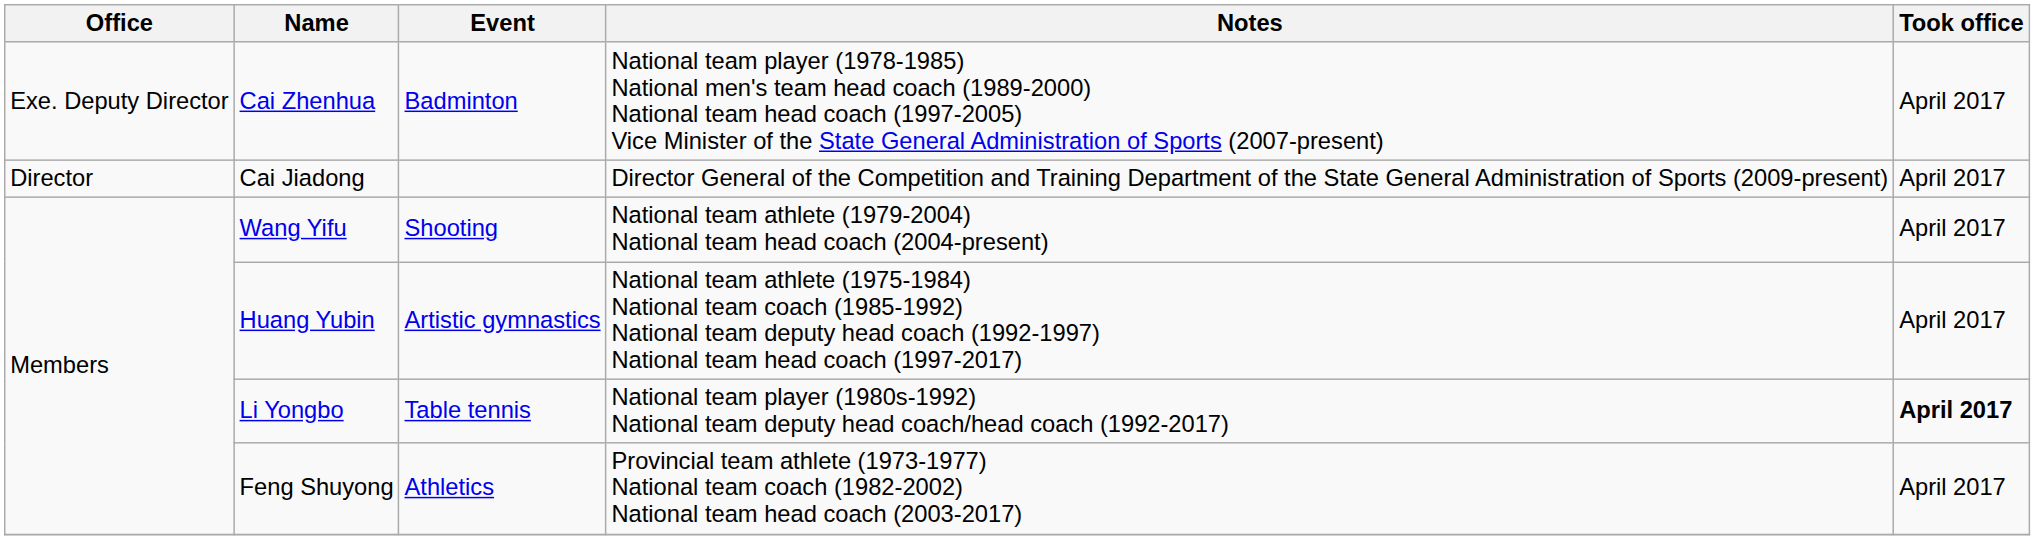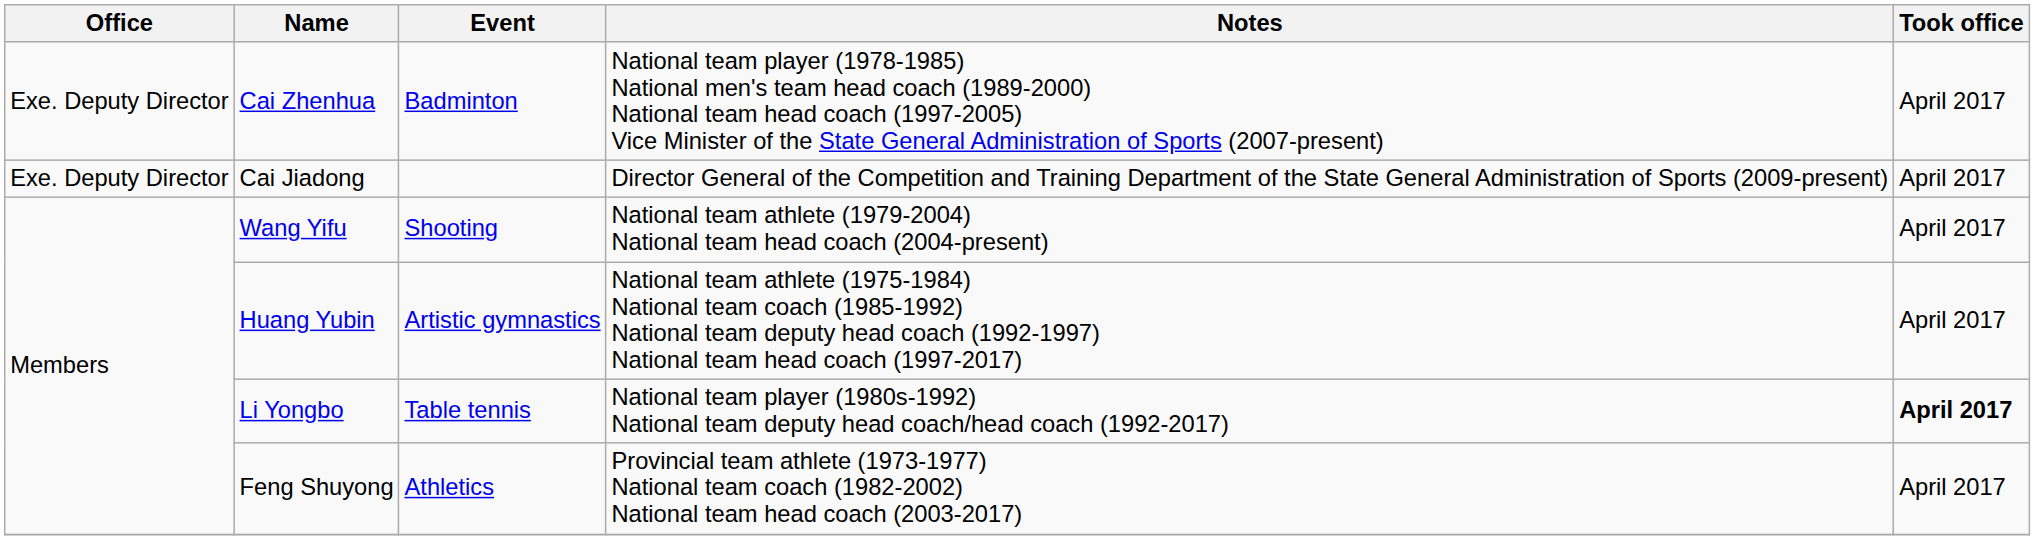(52, 178) Director -> (119, 178) Exe. Deputy Director
